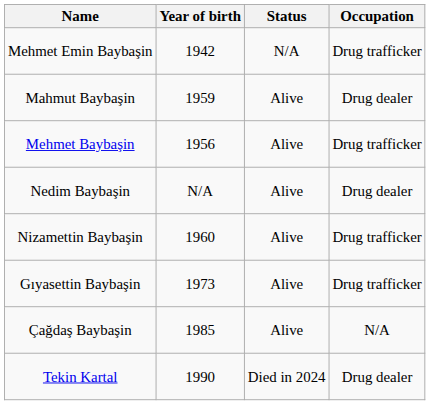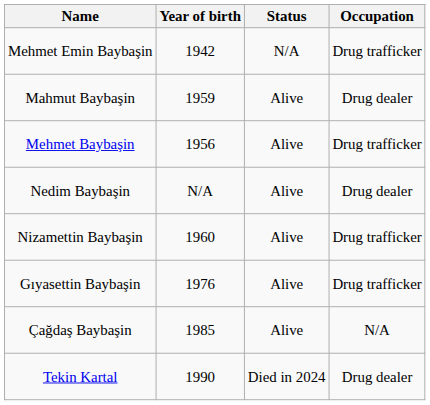(200, 283) 1973 -> (200, 283) 1976
